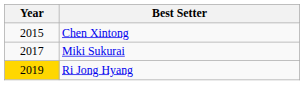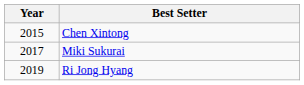(32, 70) gold background -> (32, 70) no background
